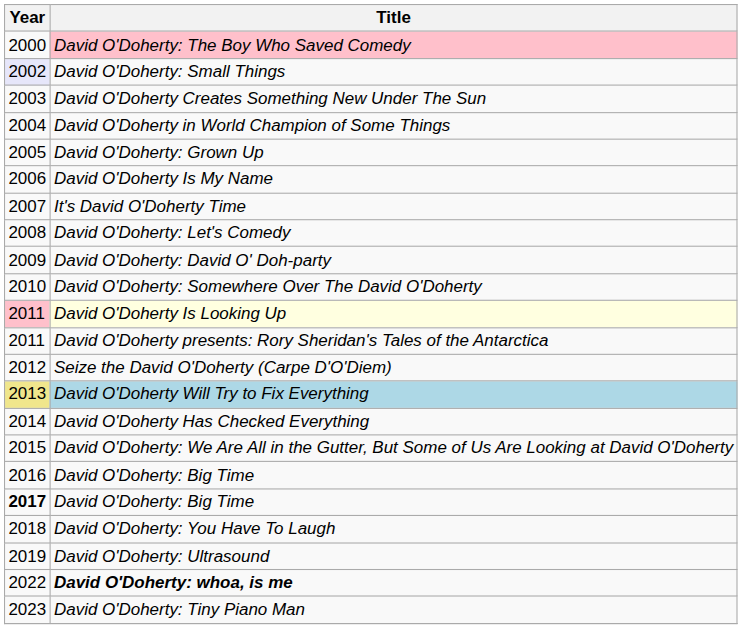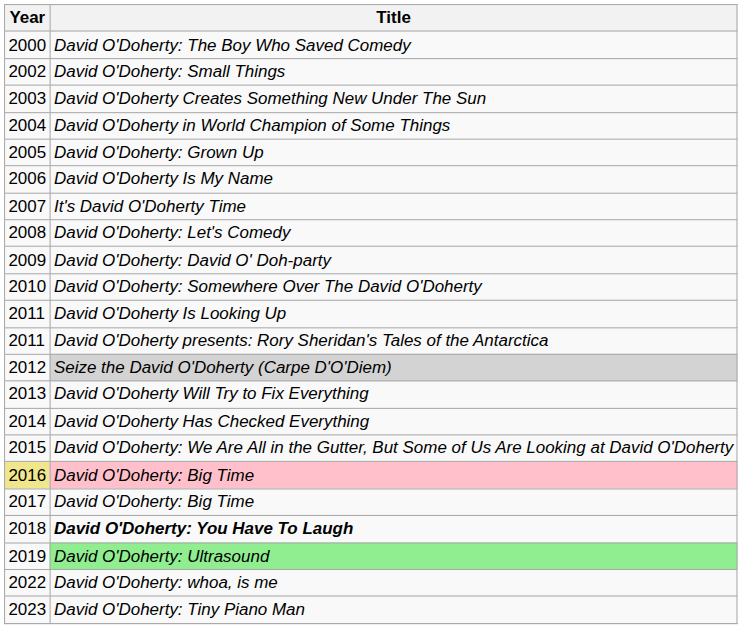(232, 44) pink background -> (232, 44) no background
(27, 71) lavender background -> (27, 71) no background
(27, 313) pink background -> (27, 313) no background
(170, 313) lightyellow background -> (170, 313) no background
(223, 367) no background -> (223, 367) lightgrey background
(27, 394) khaki background -> (27, 394) no background
(211, 394) lightblue background -> (211, 394) no background
(27, 475) no background -> (27, 475) khaki background
(154, 475) no background -> (154, 475) pink background
(27, 502) bold -> (27, 502) normal
(195, 529) normal -> (204, 529) bold
(162, 555) no background -> (162, 555) lightgreen background
(173, 582) bold -> (166, 582) normal
